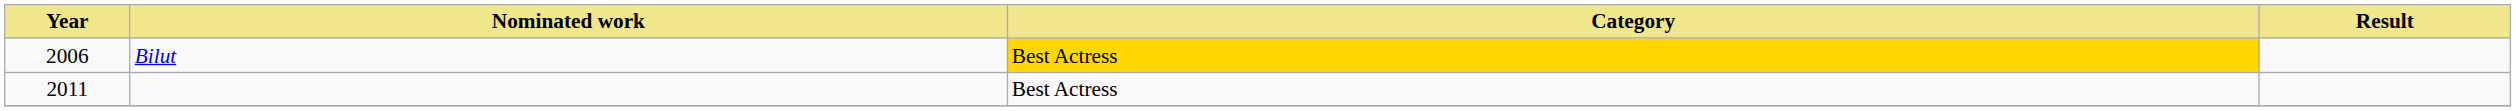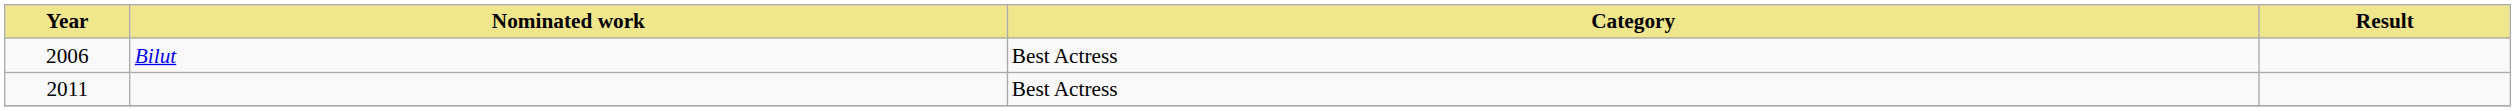(1065, 55) gold background -> (1065, 55) no background
